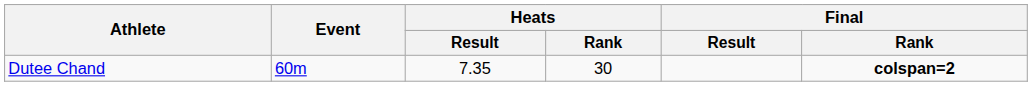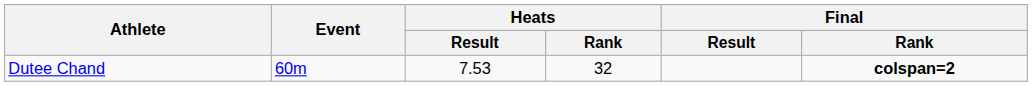(475, 68) 7.35 -> (475, 68) 7.53
(603, 68) 30 -> (603, 68) 32
